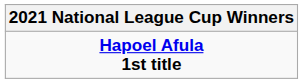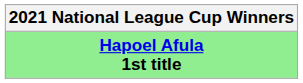(151, 54) no background -> (151, 54) lightgreen background
